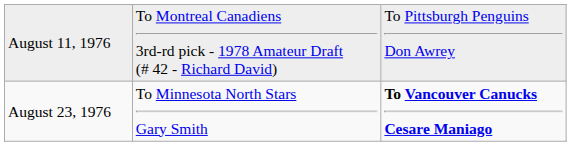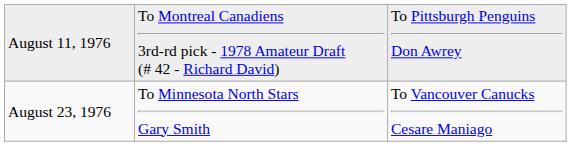(473, 111) bold -> (477, 111) normal
